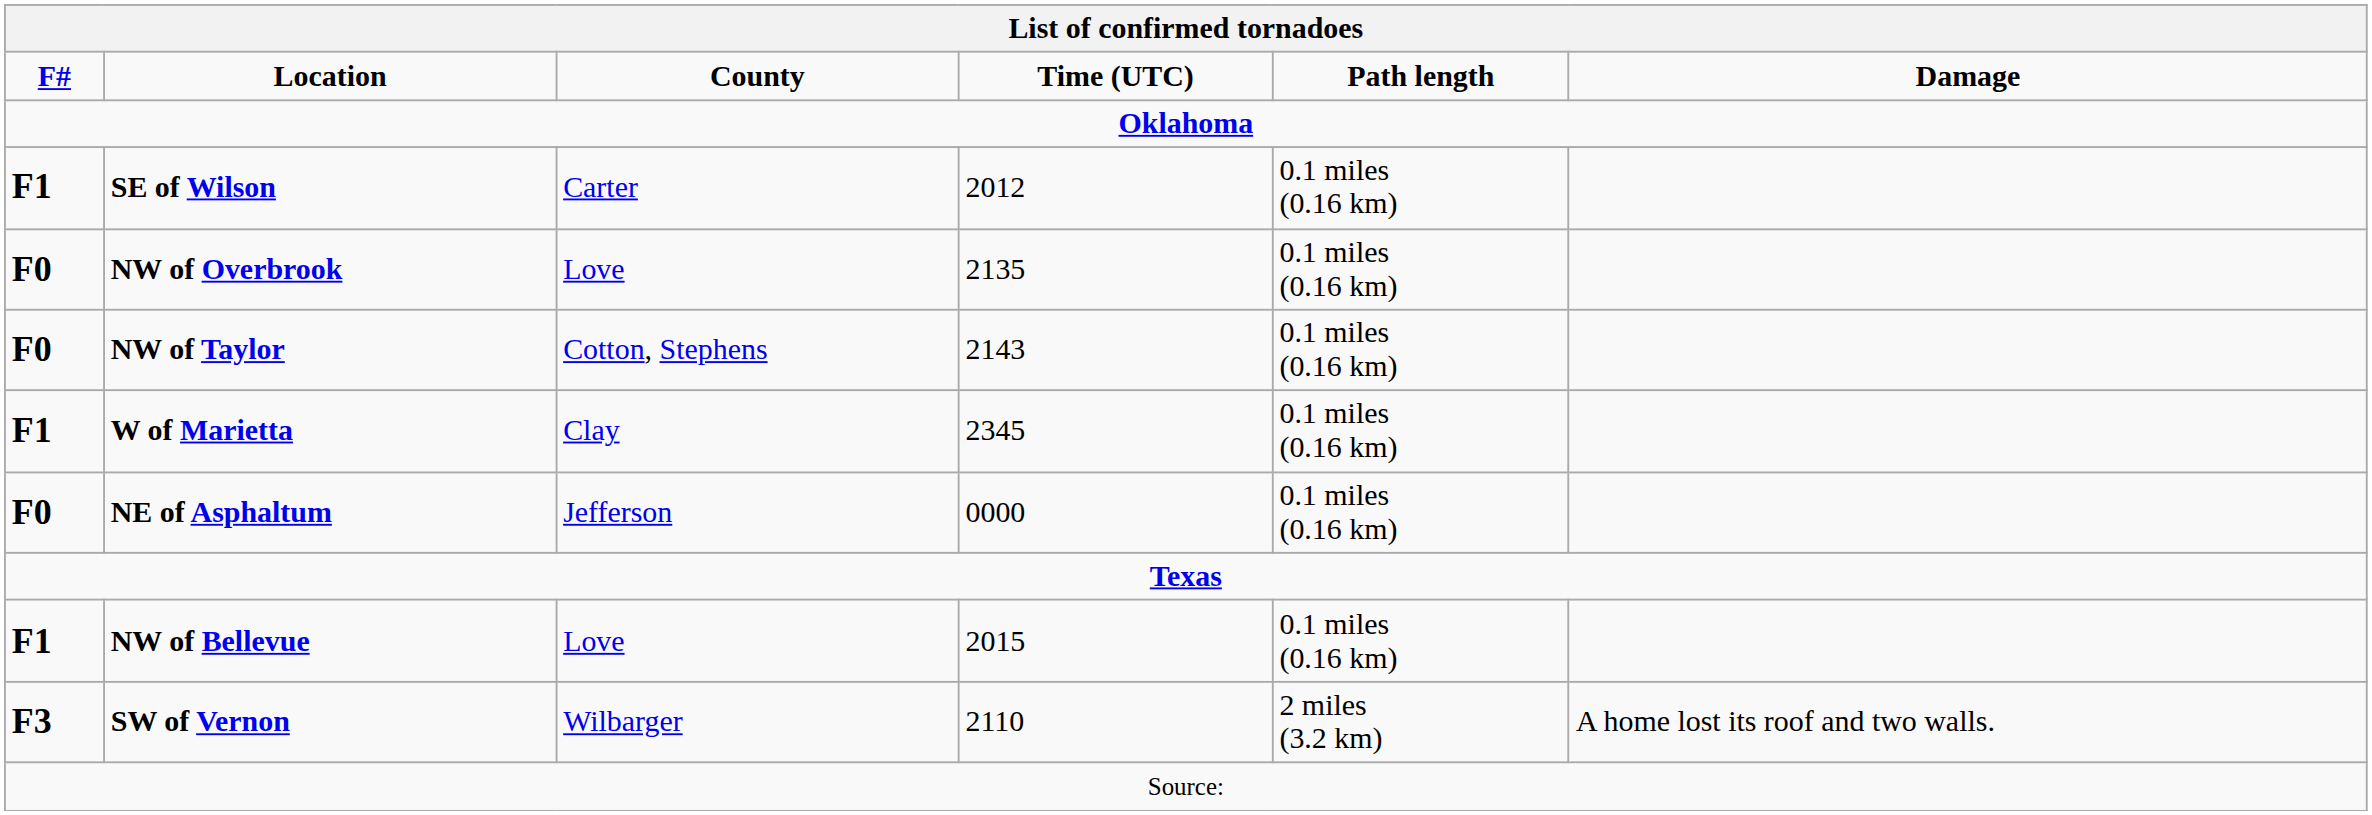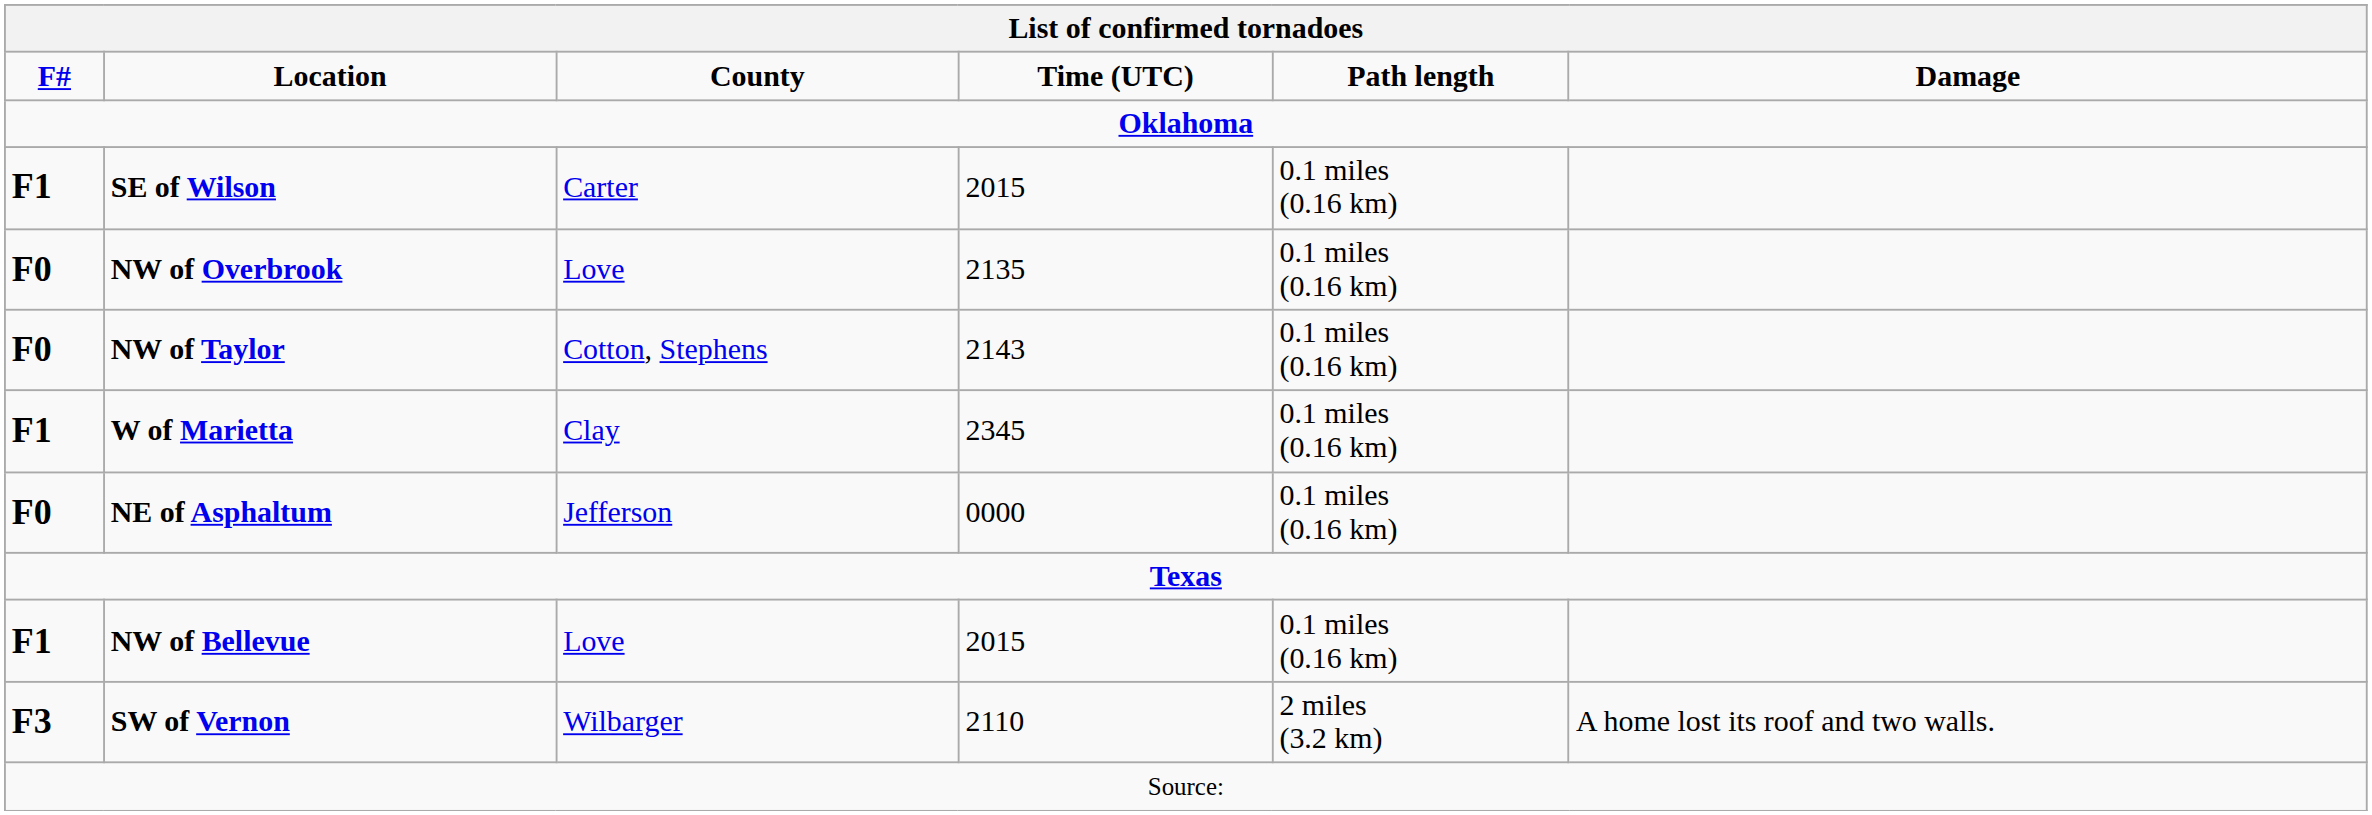(995, 187) 2012 -> (995, 187) 2015
